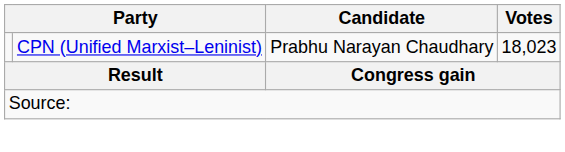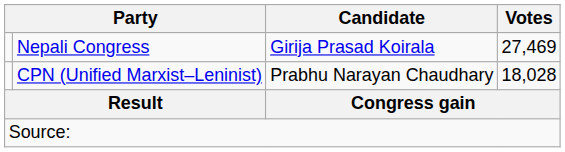+ row: (83, 47)
(529, 47) 18,023 -> (529, 75) 18,028
